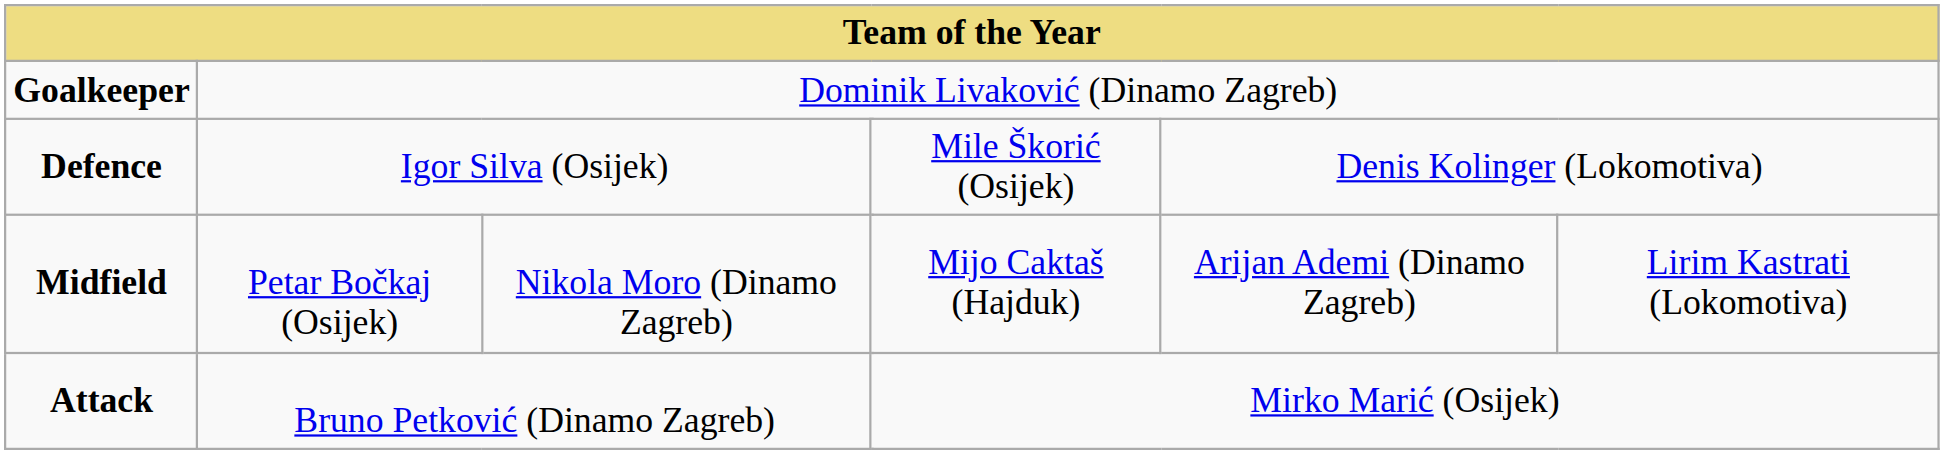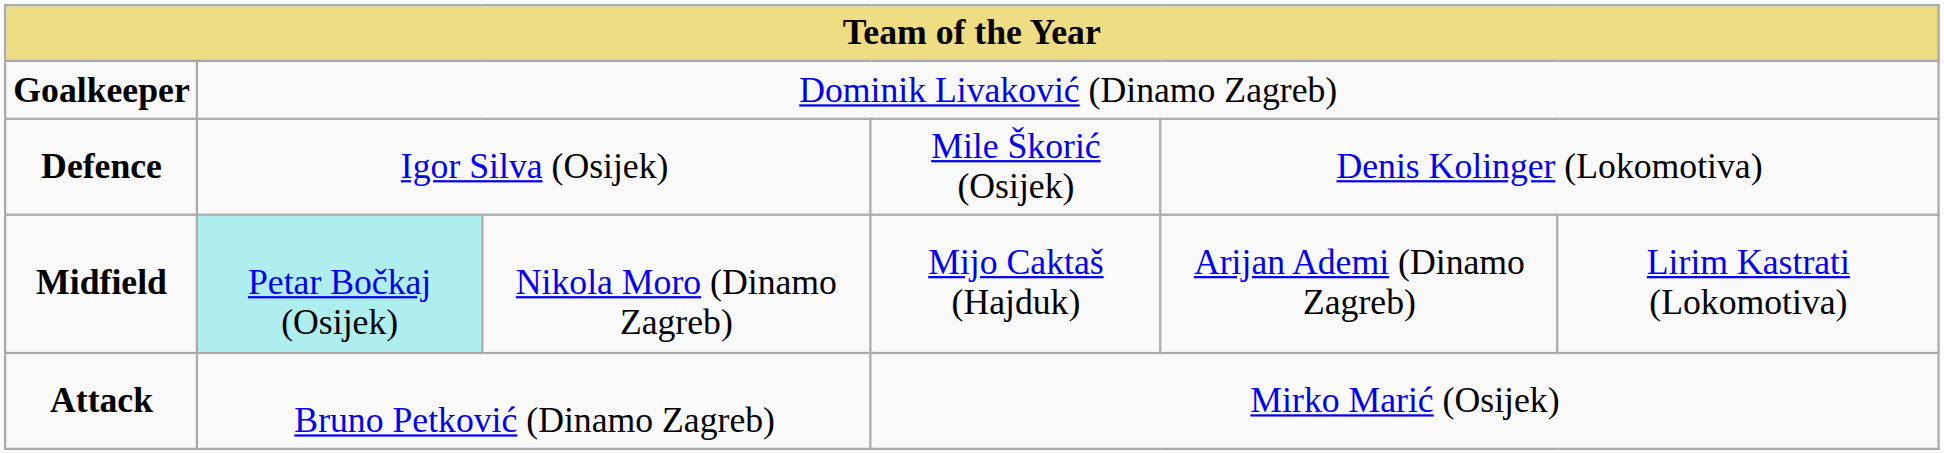(340, 302) no background -> (340, 302) paleturquoise background
